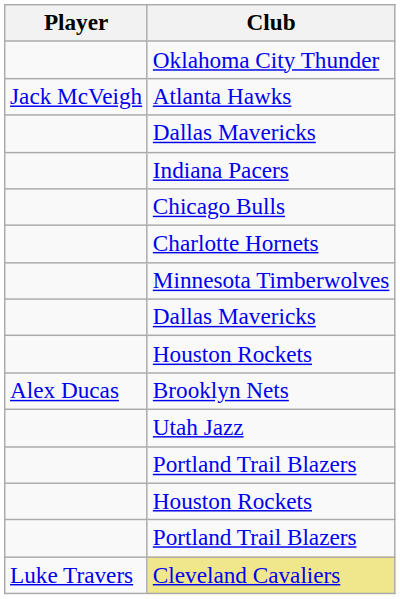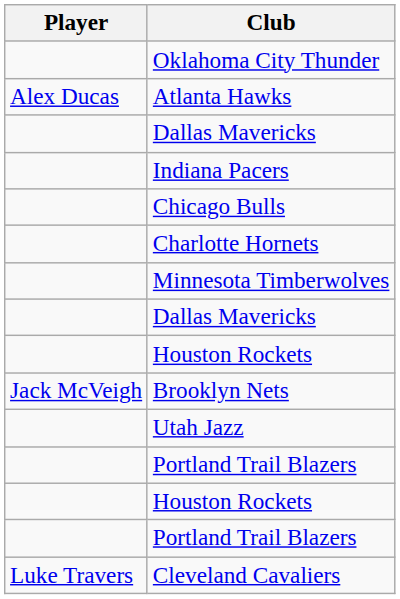(76, 96) Jack McVeigh -> (65, 96) Alex Ducas
(65, 390) Alex Ducas -> (76, 390) Jack McVeigh
(247, 574) khaki background -> (247, 574) no background
